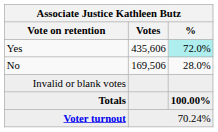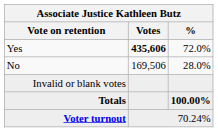(148, 48) normal -> (148, 48) bold
(197, 48) paleturquoise background -> (197, 48) no background
